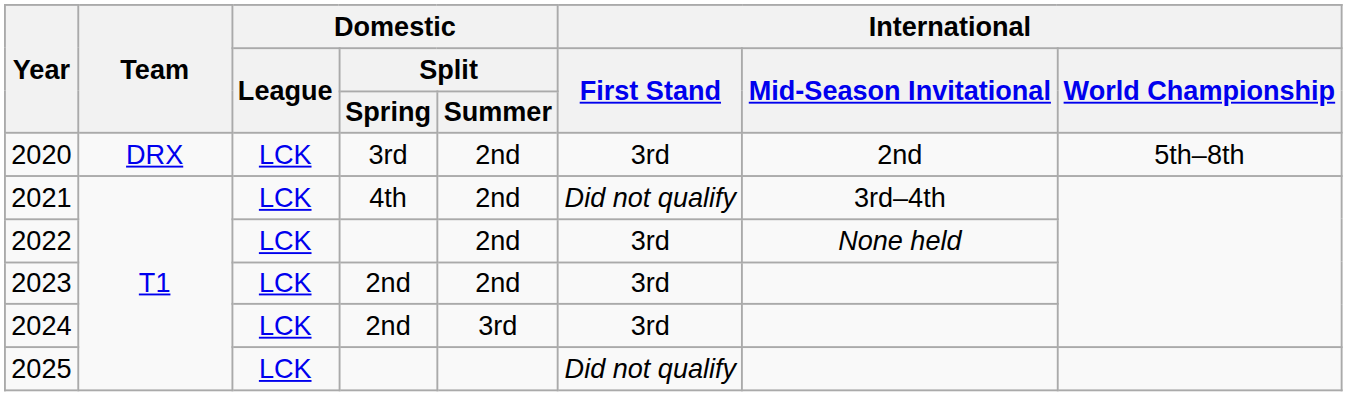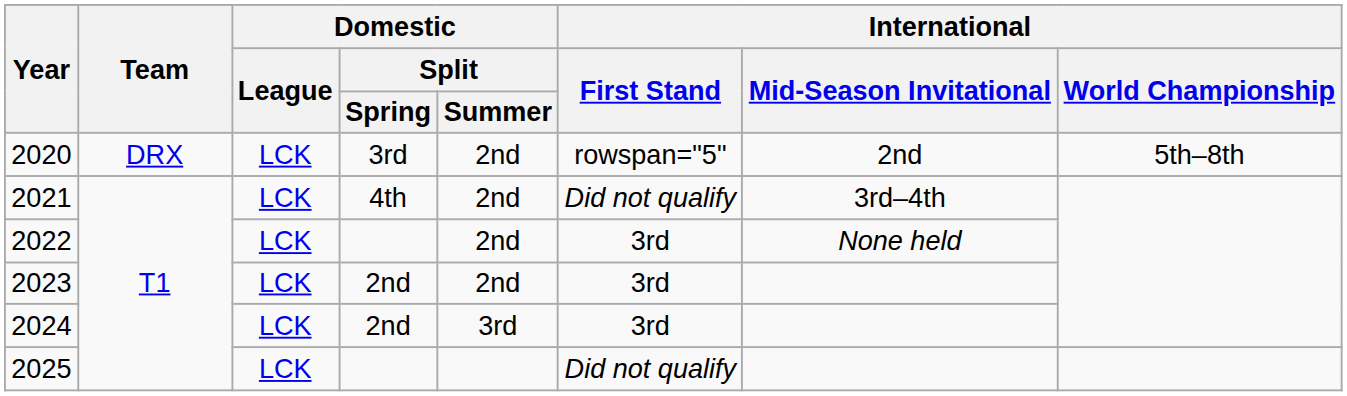(650, 155) 3rd -> (650, 155) rowspan="5"
